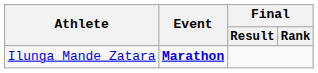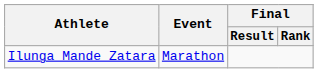(193, 56) bold -> (193, 56) normal
